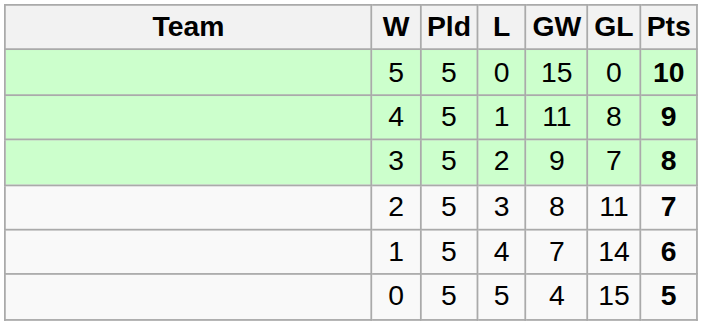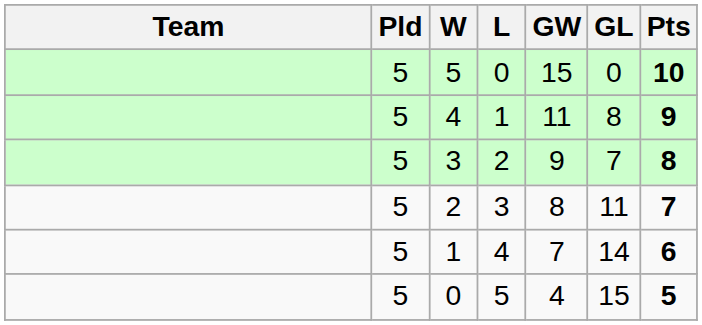columns swapped: (449, 26) <-> (396, 26)
